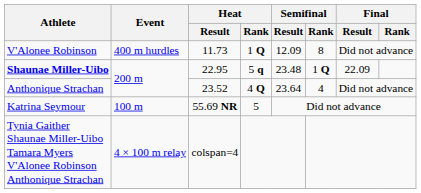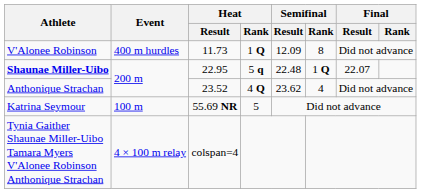(288, 69) 23.48 -> (288, 69) 22.48
(357, 69) 22.09 -> (357, 69) 22.07
(288, 88) 23.64 -> (288, 88) 23.62
